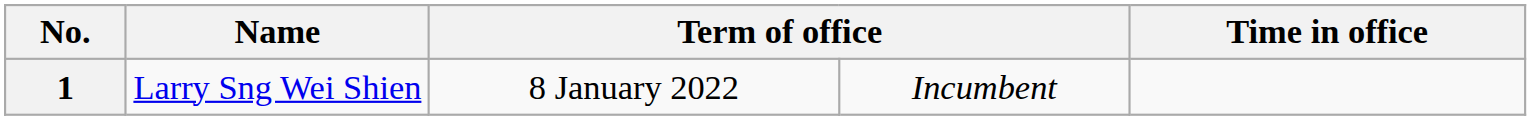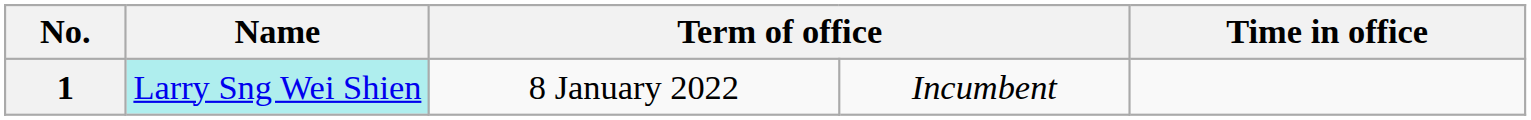(277, 86) no background -> (277, 86) paleturquoise background
